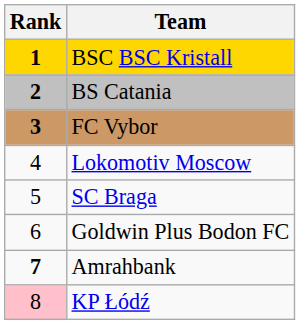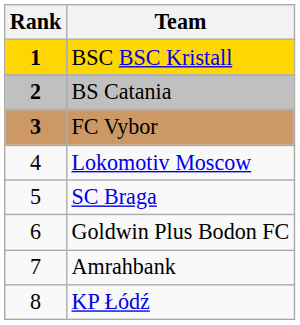(36, 267) bold -> (36, 267) normal
(36, 302) pink background -> (36, 302) no background
